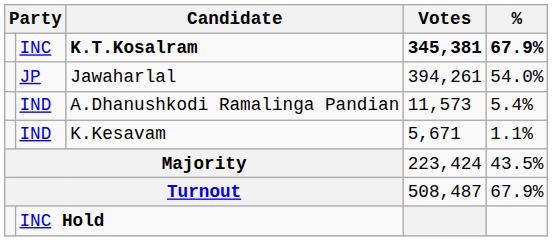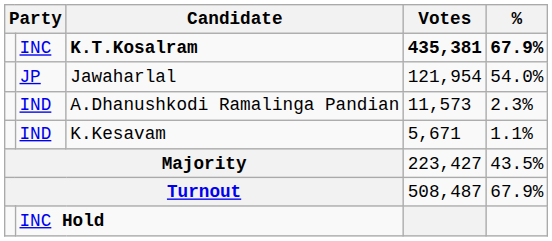(445, 48) 345,381 -> (445, 48) 435,381
(445, 77) 394,261 -> (445, 77) 121,954
(512, 106) 5.4% -> (512, 106) 2.3%
(445, 163) 223,424 -> (445, 163) 223,427
